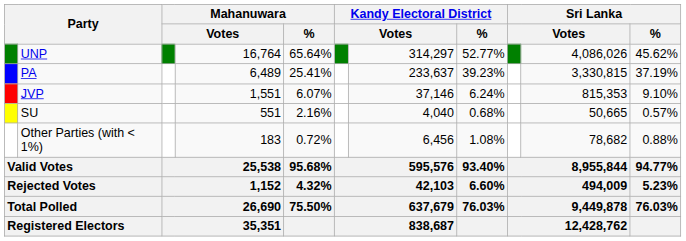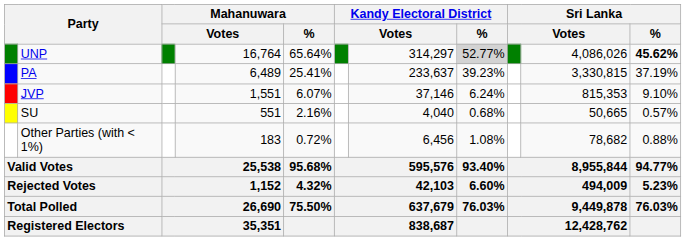(483, 53) no background -> (483, 53) lightgrey background
(657, 53) normal -> (657, 53) bold
